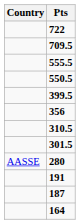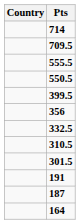- row: (57, 29)
+ row: (57, 29)
+ row: (61, 128)
- row: (57, 161)
